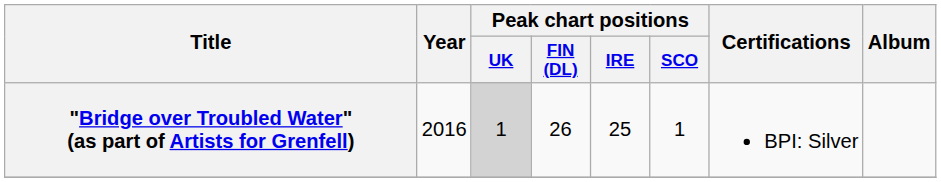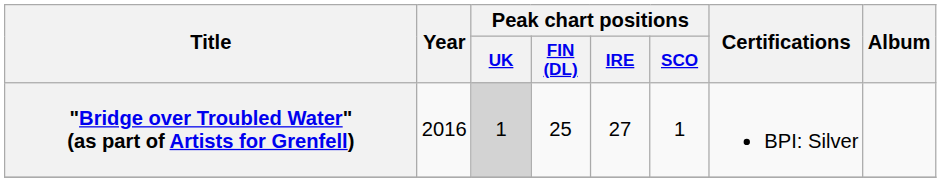(561, 129) 26 -> (561, 129) 25
(620, 129) 25 -> (620, 129) 27
